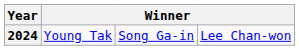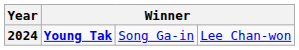(78, 35) normal -> (78, 35) bold
